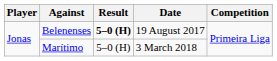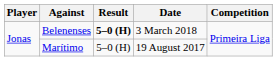(170, 30) 19 August 2017 -> (166, 30) 3 March 2018
(166, 47) 3 March 2018 -> (170, 47) 19 August 2017
